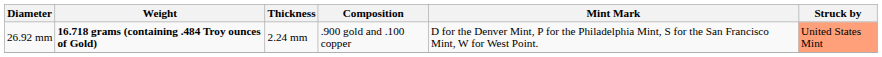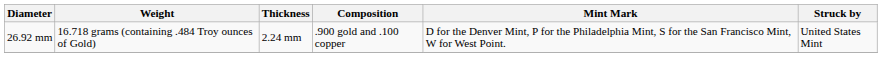(159, 37) bold -> (155, 37) normal
(831, 37) lightsalmon background -> (831, 37) no background
